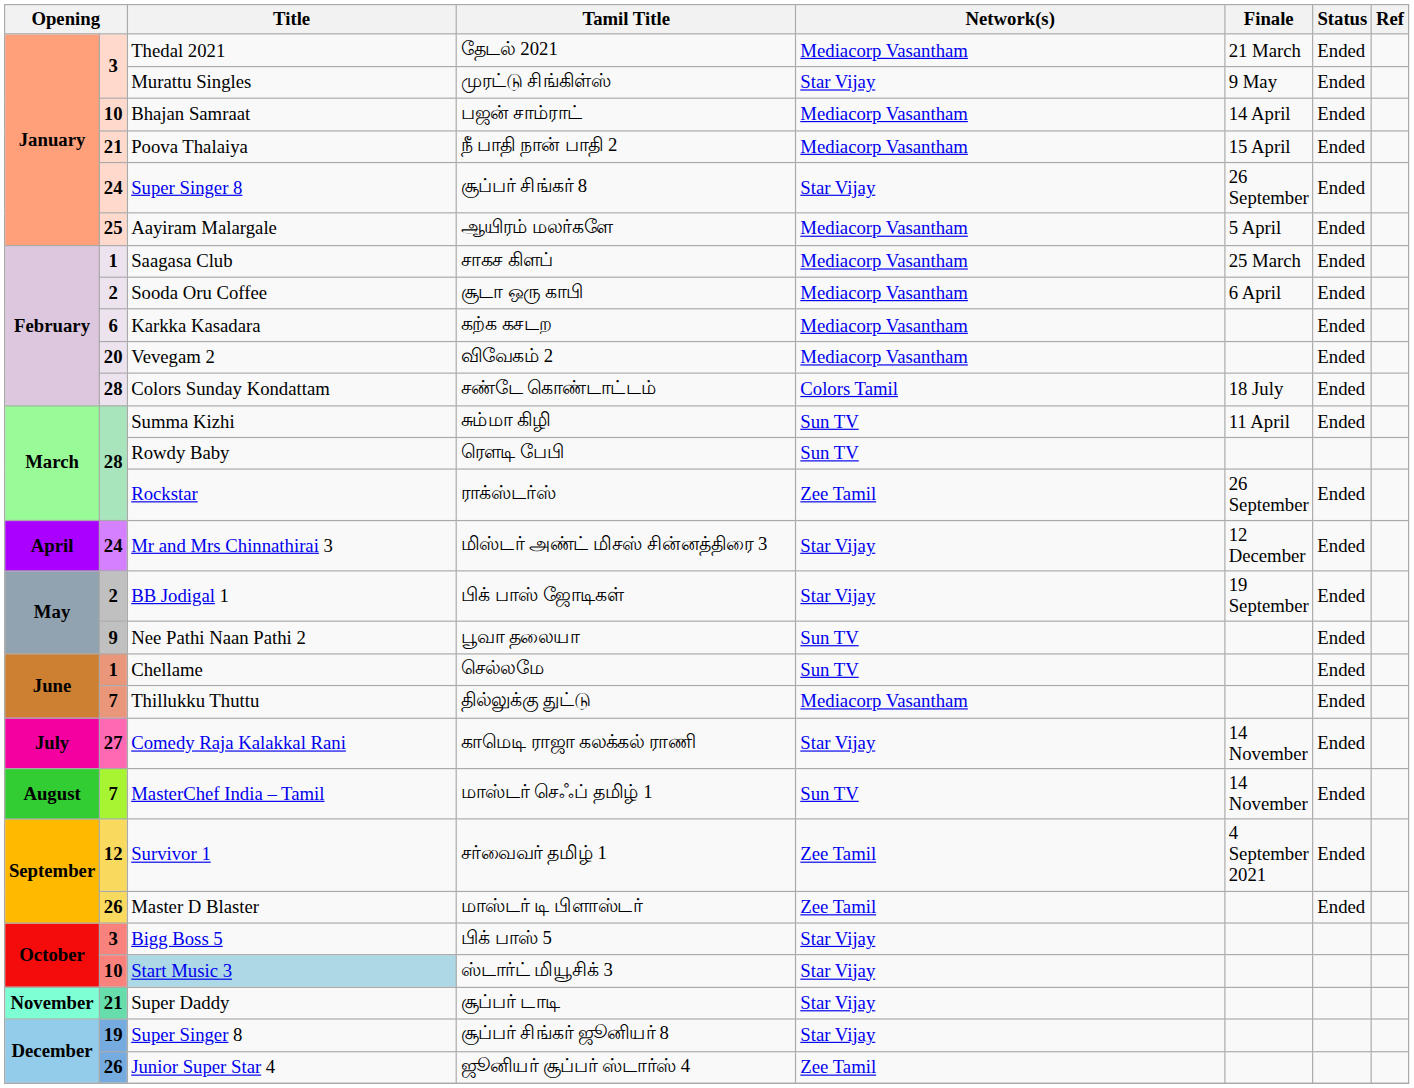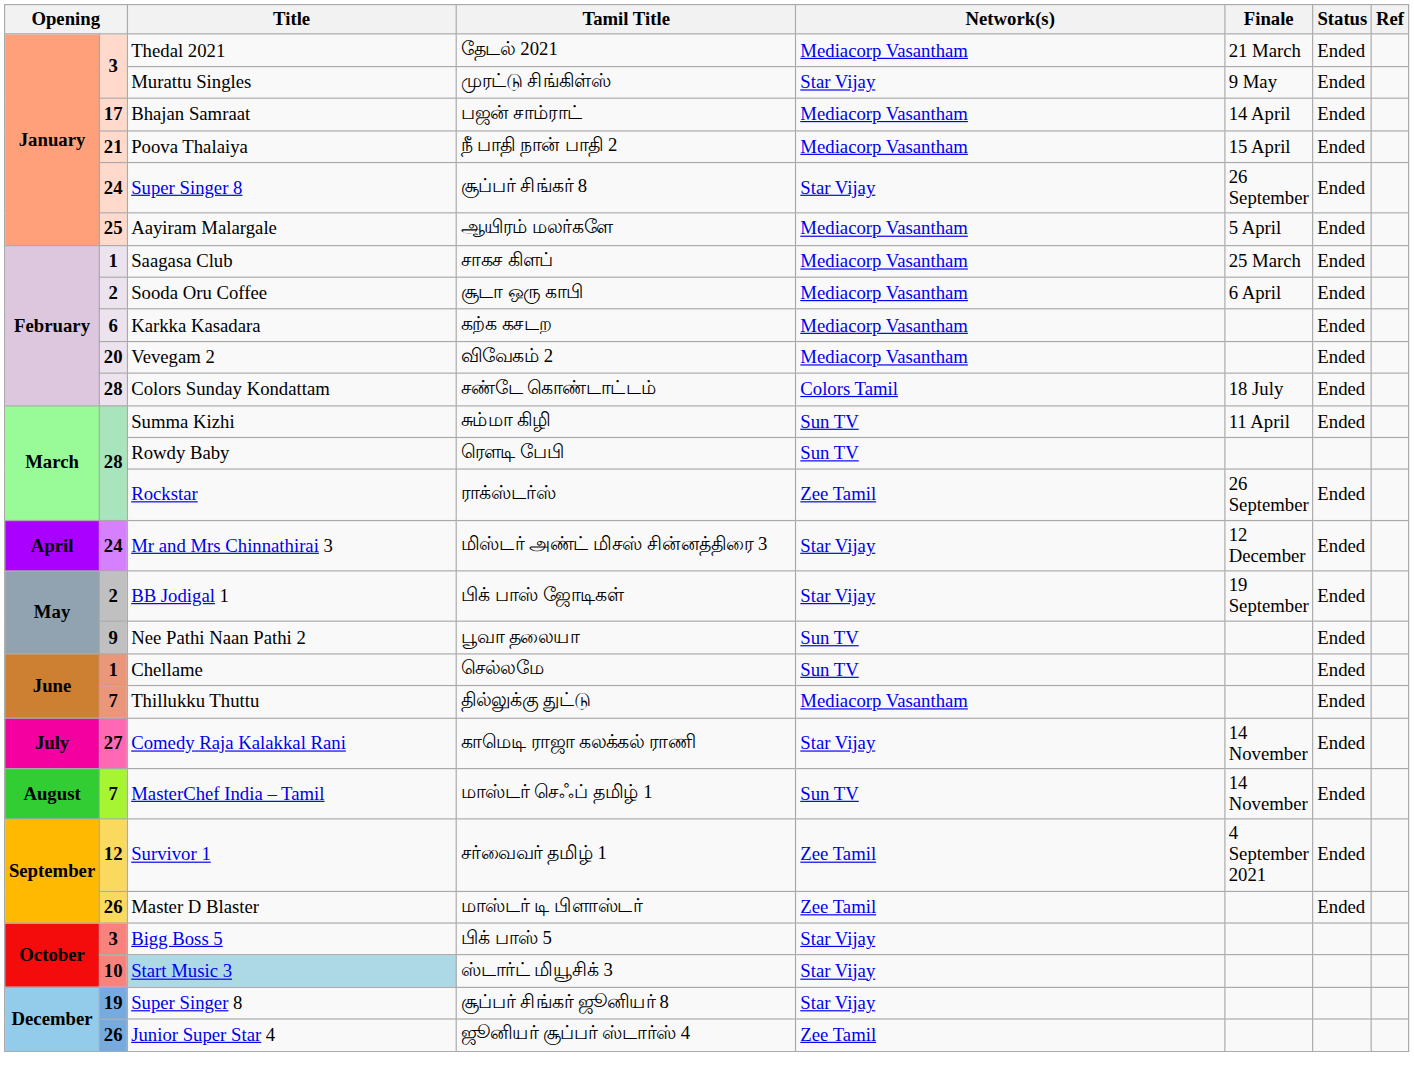(113, 114) 10 -> (113, 114) 17
- row: (510, 1001)
